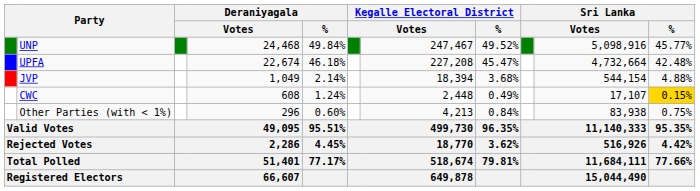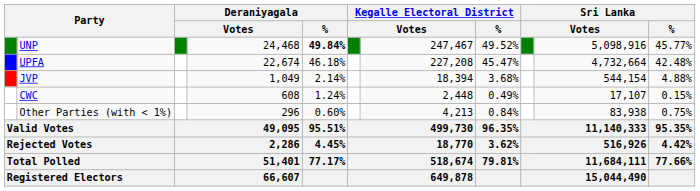(327, 46) normal -> (327, 46) bold
(677, 95) gold background -> (677, 95) no background
